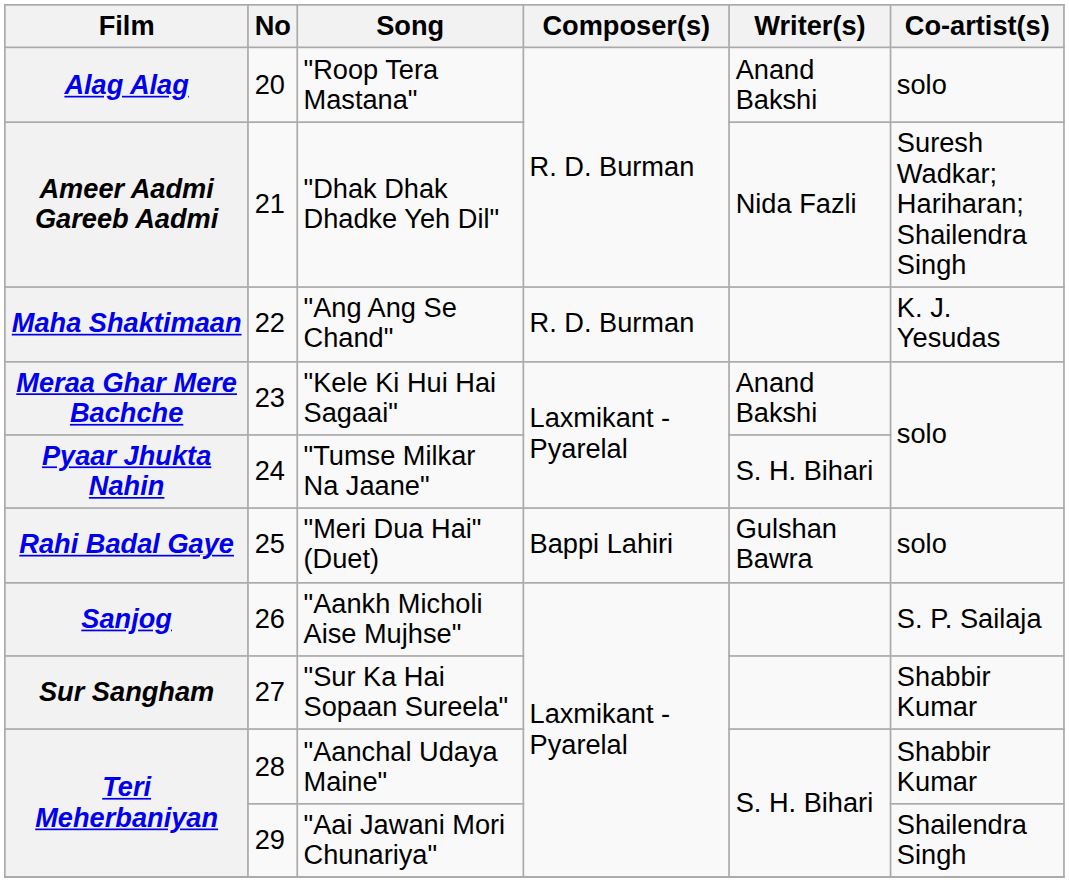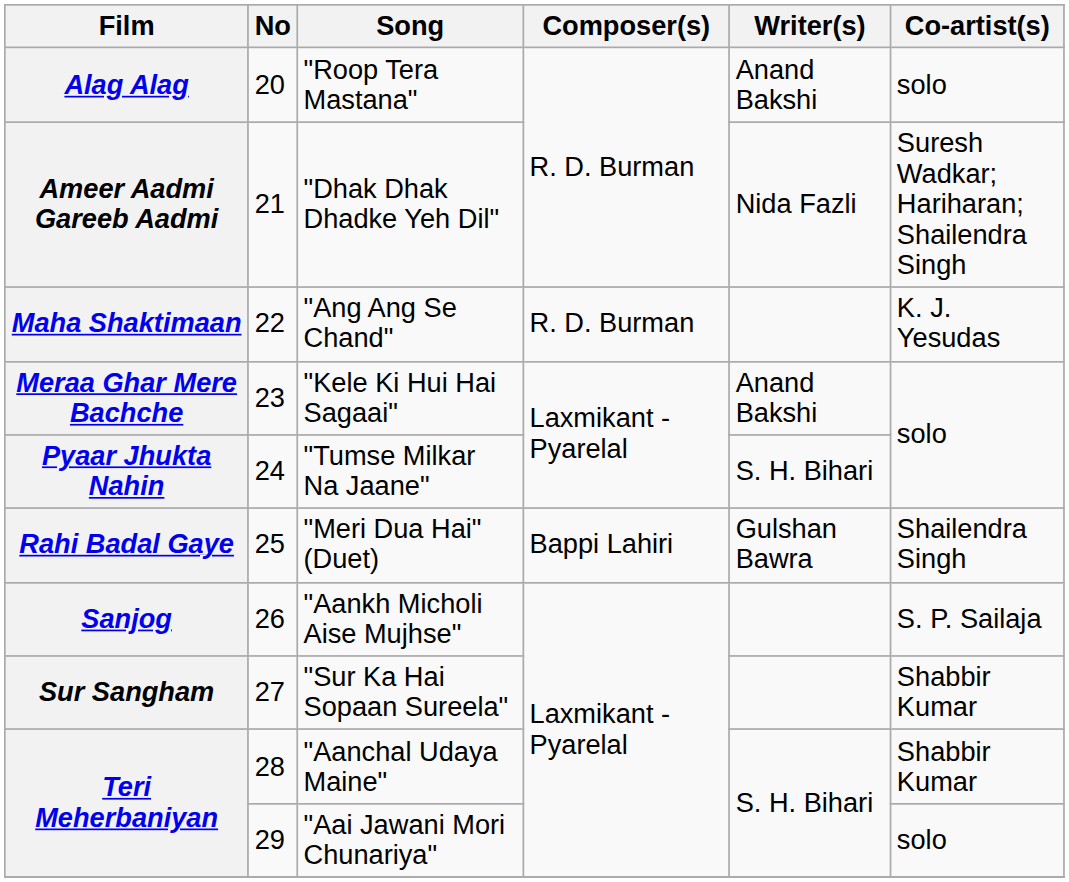(922, 544) solo -> (962, 544) Shailendra Singh
(962, 839) Shailendra Singh -> (922, 839) solo
